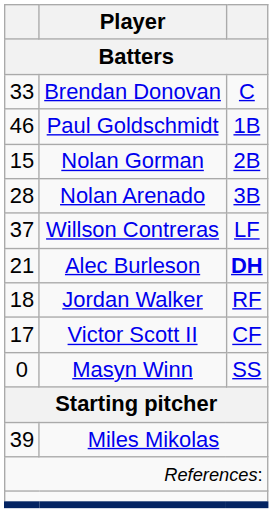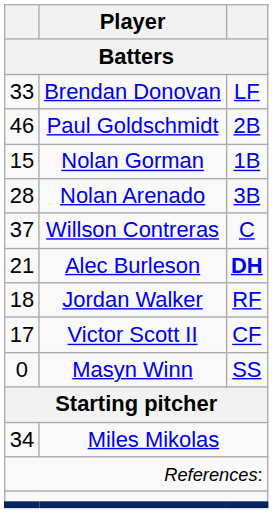(247, 91) C -> (247, 91) LF
(247, 126) 1B -> (247, 126) 2B
(247, 160) 2B -> (247, 160) 1B
(247, 230) LF -> (247, 230) C
(22, 439) 39 -> (22, 439) 34
